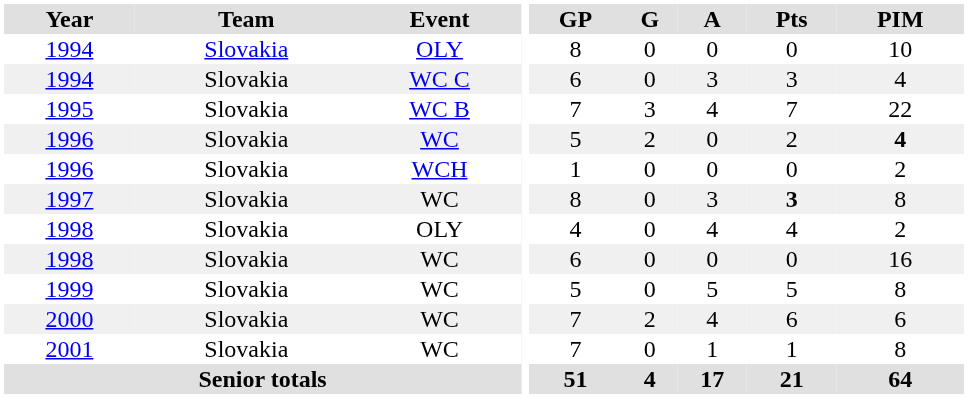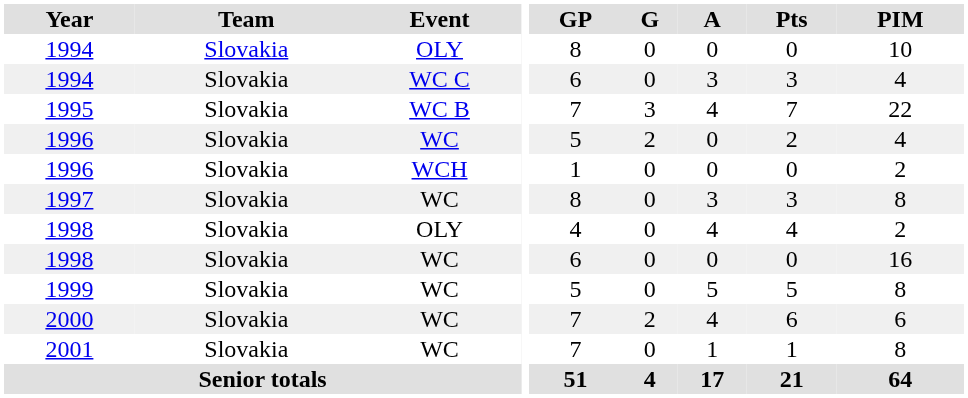(900, 138) bold -> (900, 138) normal
(792, 198) bold -> (792, 198) normal
